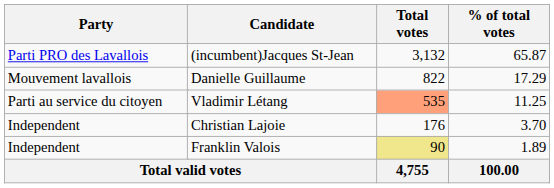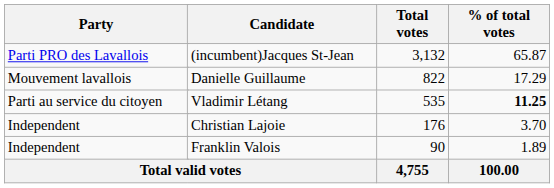(434, 101) lightsalmon background -> (434, 101) no background
(530, 101) normal -> (530, 101) bold
(438, 147) khaki background -> (438, 147) no background
